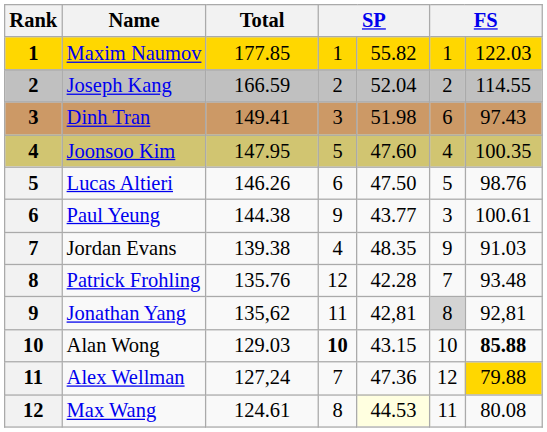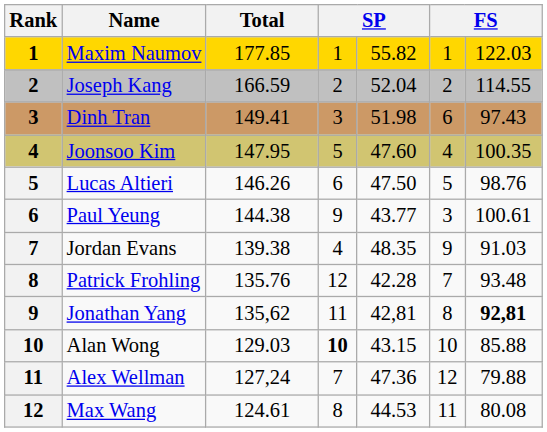(447, 313) lightgrey background -> (447, 313) no background
(503, 313) normal -> (503, 313) bold
(503, 345) bold -> (503, 345) normal
(503, 378) gold background -> (503, 378) no background
(393, 410) lightyellow background -> (393, 410) no background
